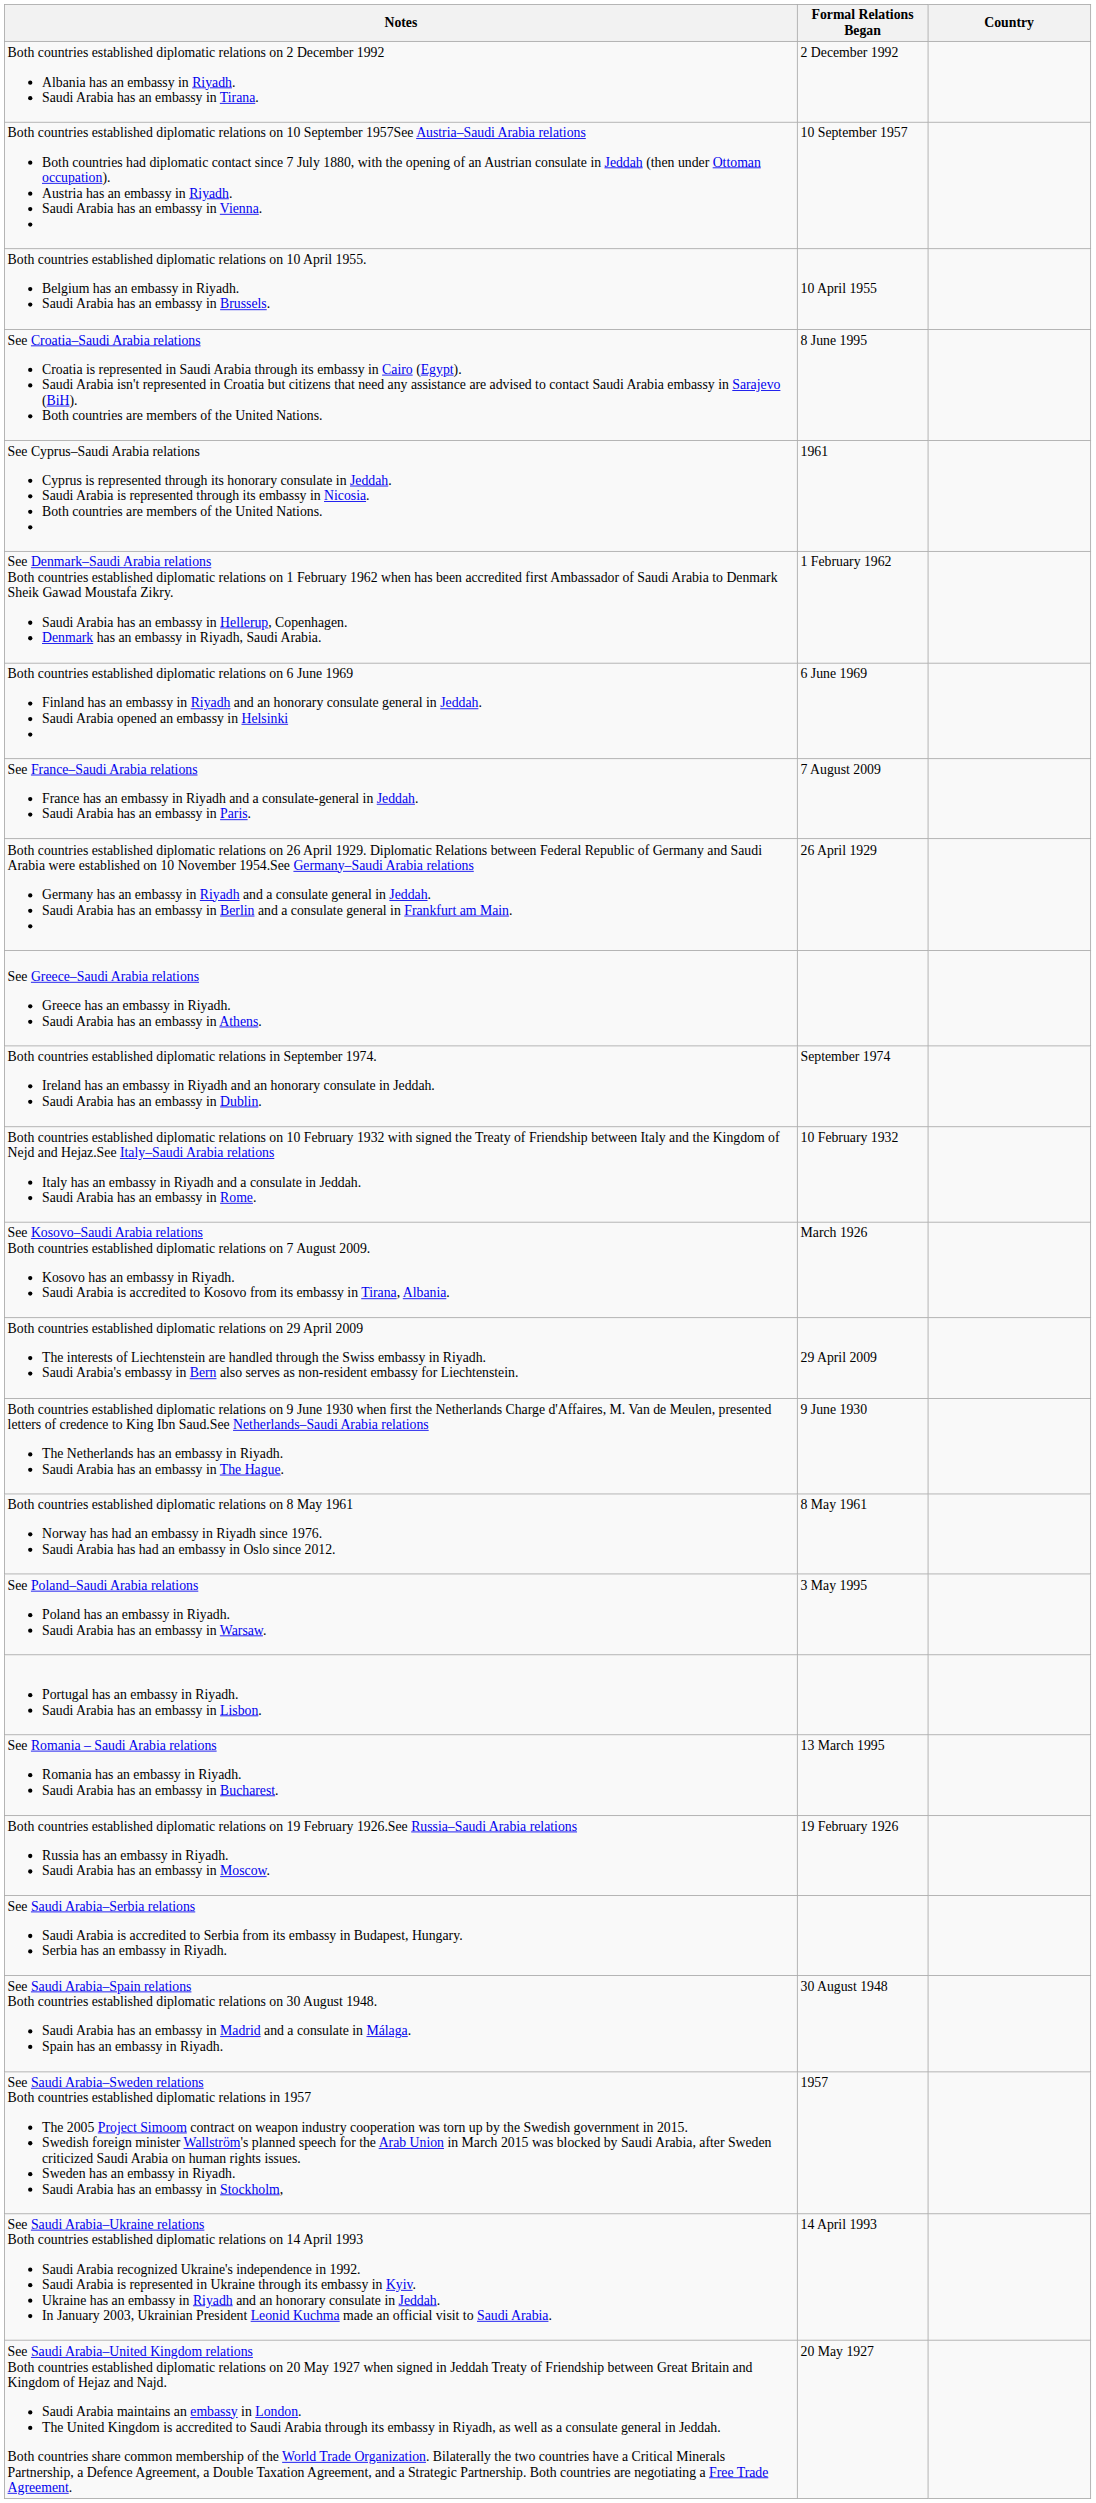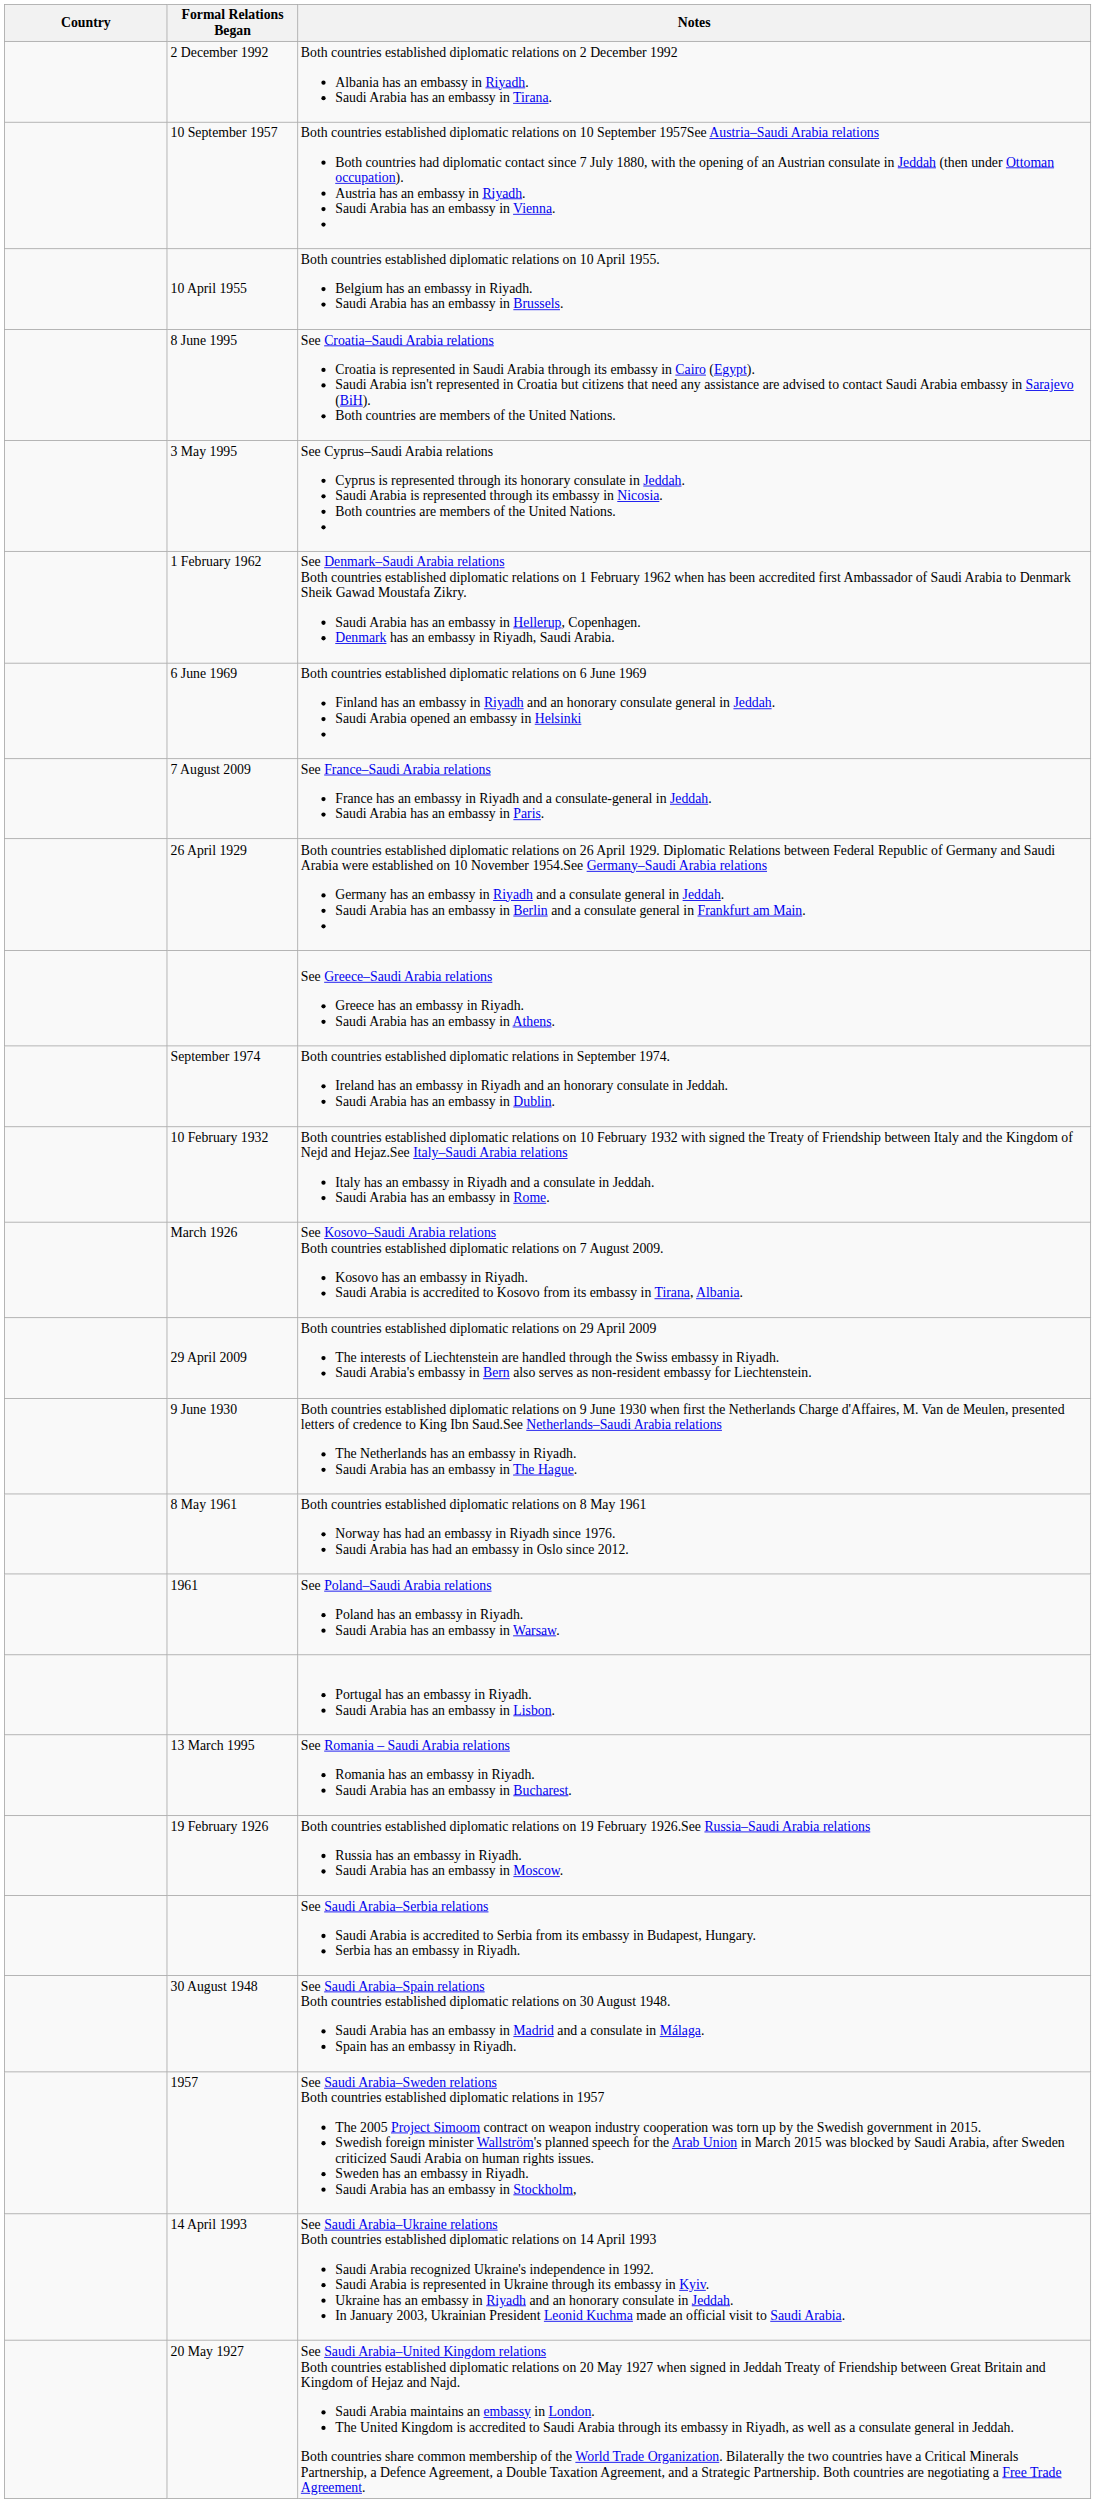columns swapped: (1009, 23) <-> (401, 23)
(814, 451) 1961 -> (204, 451) 3 May 1995
(834, 1585) 3 May 1995 -> (184, 1585) 1961
